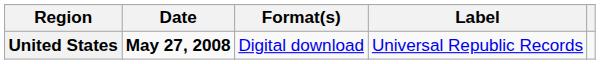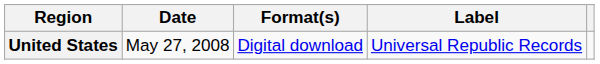(178, 45) bold -> (178, 45) normal
